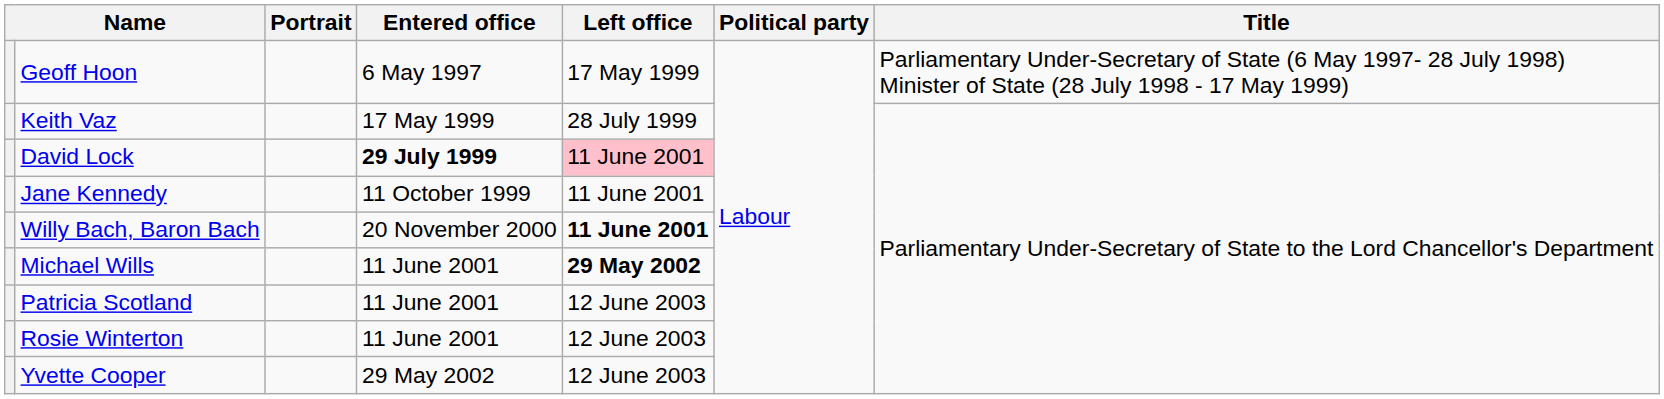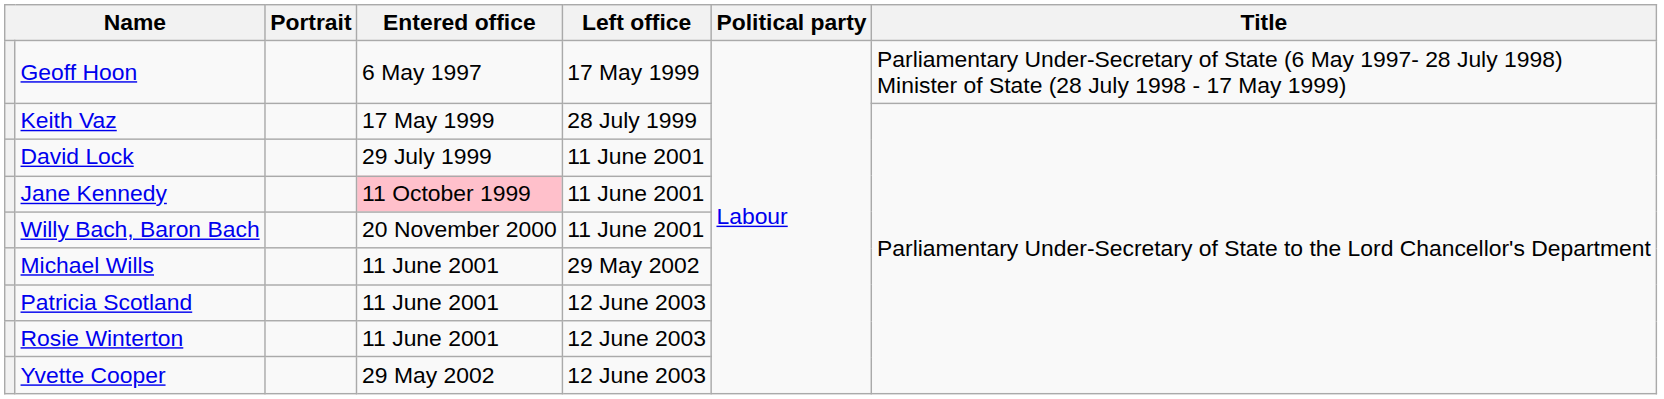(430, 157) bold -> (427, 157) normal
(636, 157) pink background -> (636, 157) no background
(446, 193) no background -> (446, 193) pink background
(638, 229) bold -> (636, 229) normal
(634, 266) bold -> (633, 266) normal
